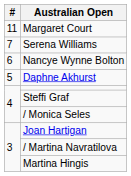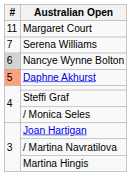(10, 61) no background -> (10, 61) lightgrey background
(10, 77) no background -> (10, 77) lightsalmon background
